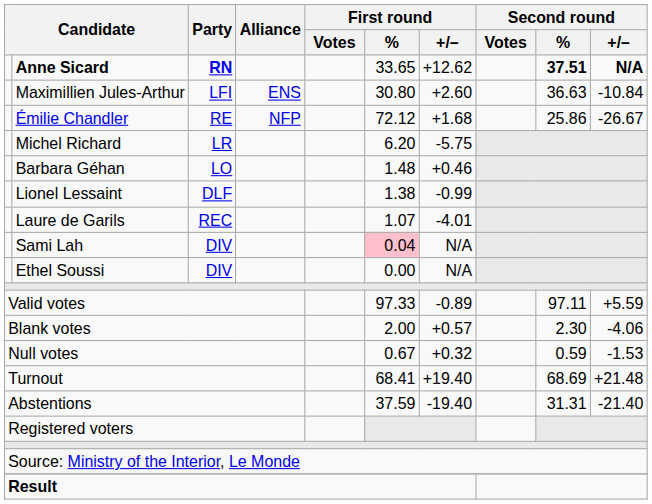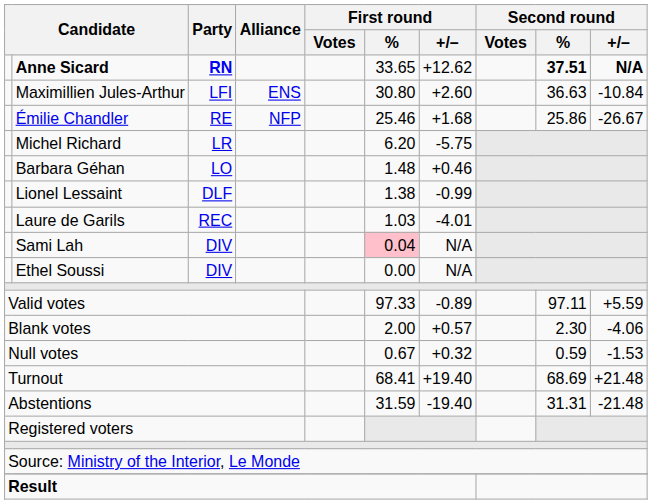(395, 118) 72.12 -> (395, 118) 25.46
(400, 219) 1.07 -> (400, 219) 1.03
(395, 404) 37.59 -> (395, 404) 31.59
(621, 404) -21.40 -> (621, 404) -21.48
